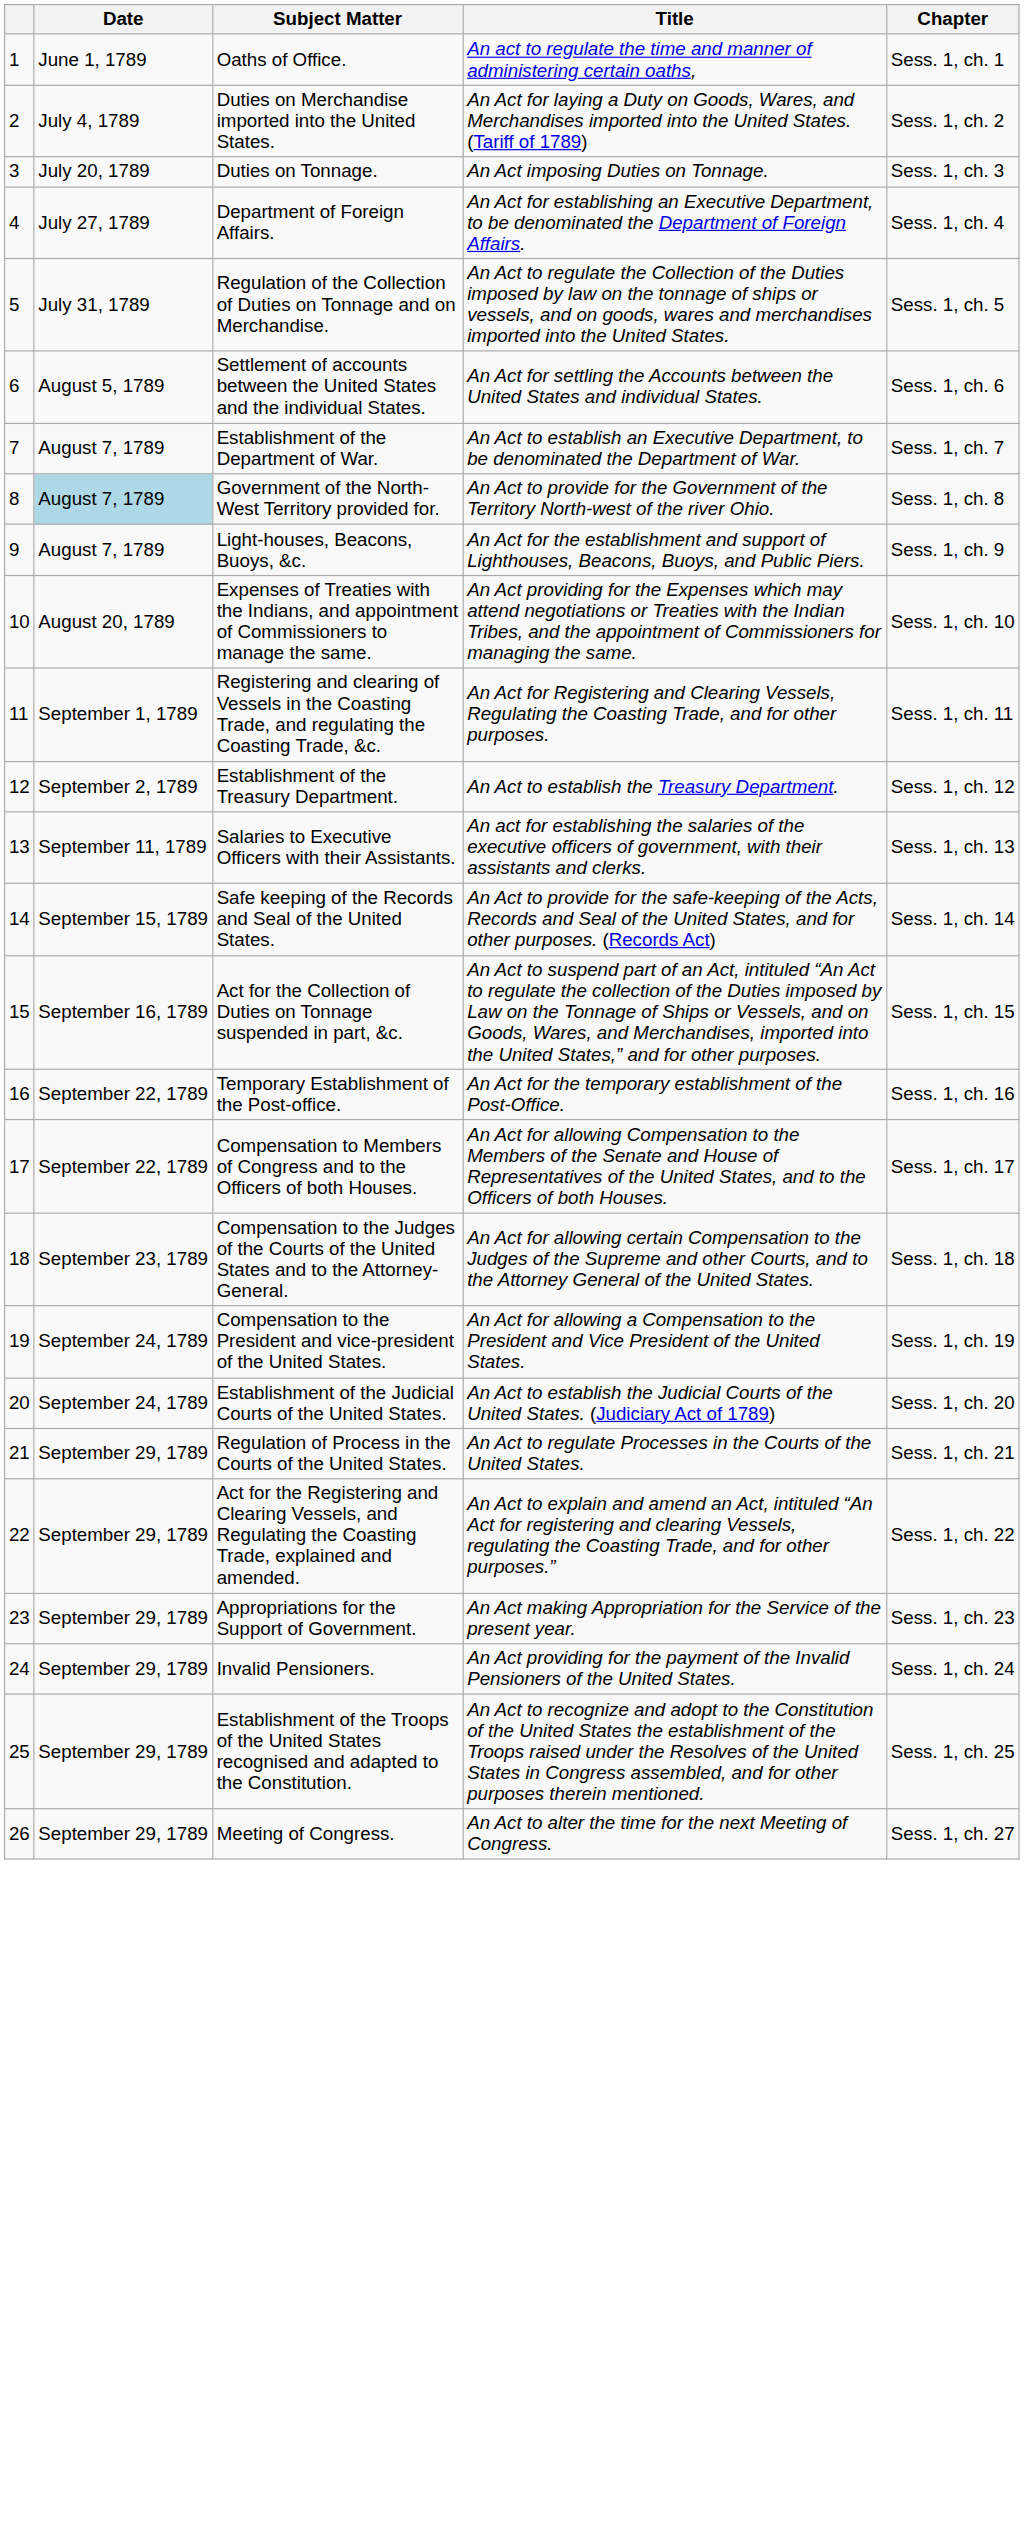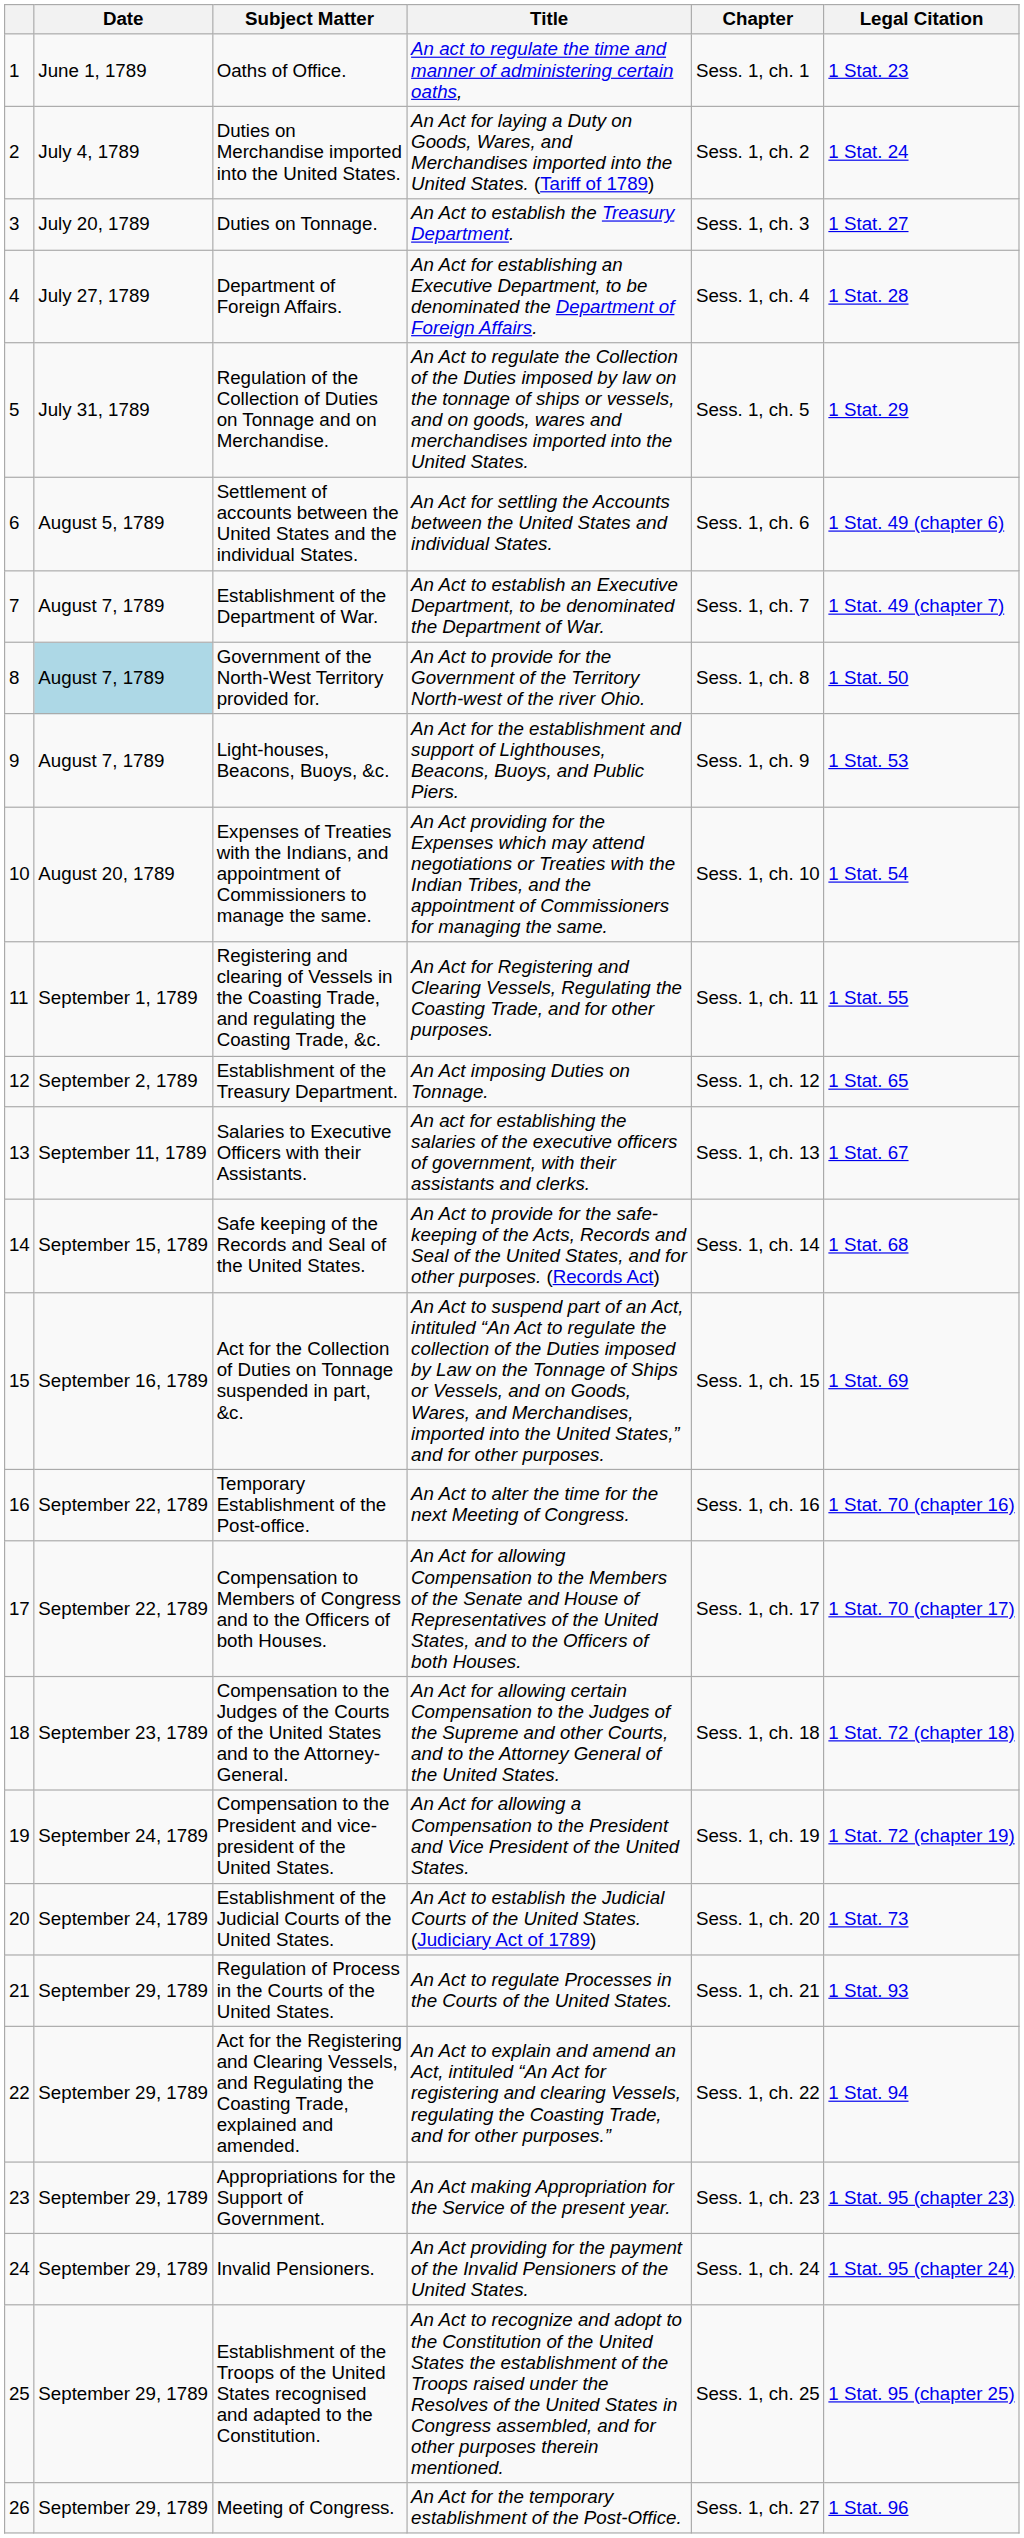+ column: (922, 19)
(618, 171) An Act imposing Duties on Tonnage. -> (543, 224) An Act to establish the Treasury Department.
(653, 786) An Act to establish the Treasury Department. -> (521, 1081) An Act imposing Duties on Tonnage.
(655, 1094) An Act for the temporary establishment of the Post-Office. -> (535, 1505) An Act to alter the time for the next Meeting of Congress.
(657, 1833) An Act to alter the time for the next Meeting of Congress. -> (546, 2507) An Act for the temporary establishment of the Post-Office.
